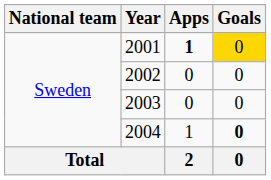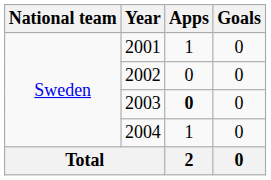(189, 47) bold -> (189, 47) normal
(239, 47) gold background -> (239, 47) no background
(189, 103) normal -> (189, 103) bold
(239, 132) bold -> (239, 132) normal
